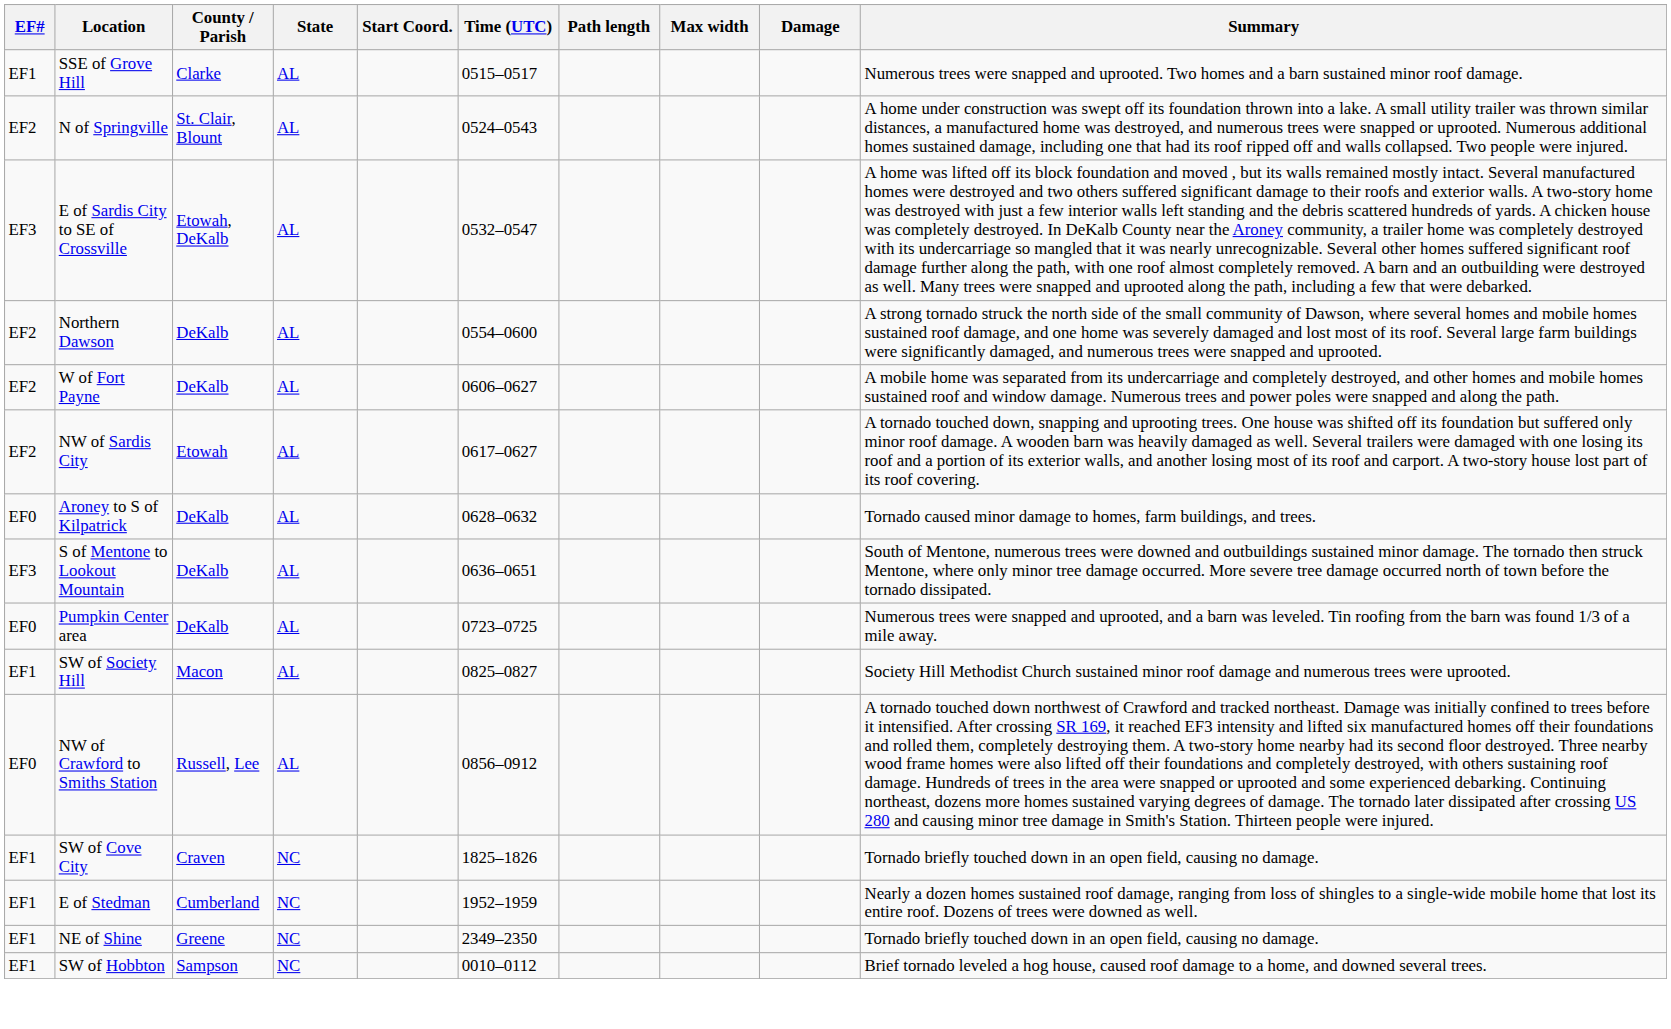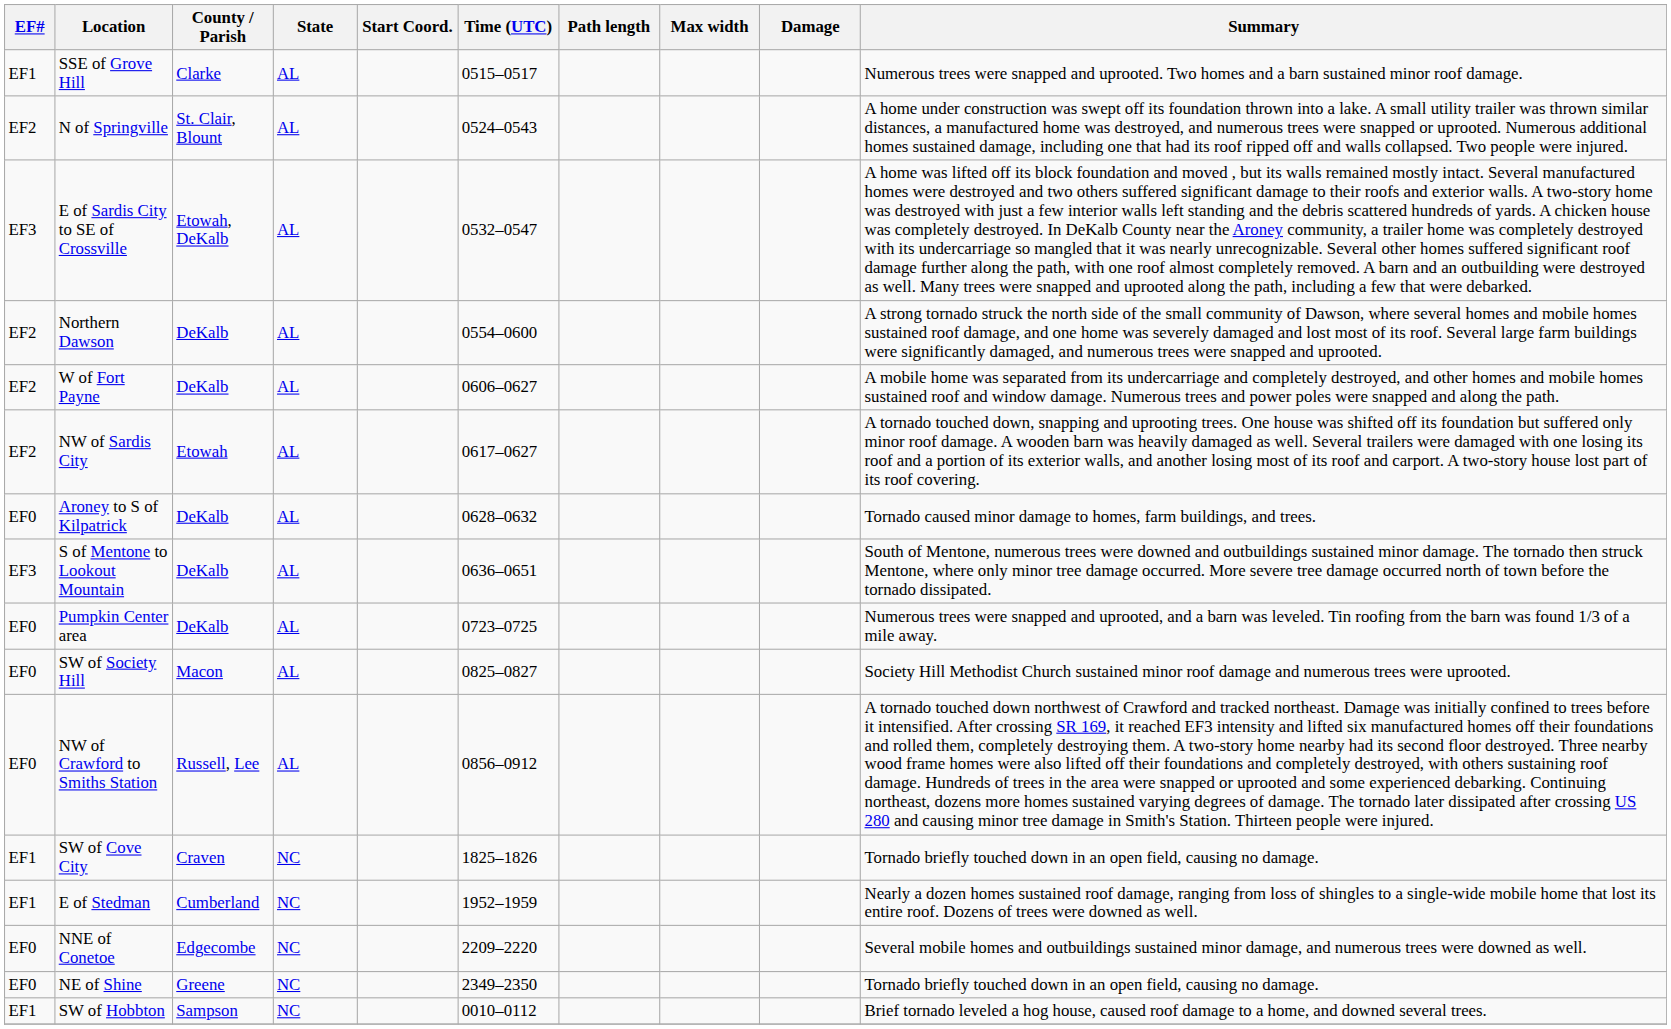(22, 671) EF1 -> (22, 671) EF0
+ row: (87, 948)
(22, 938) EF1 -> (22, 984) EF0
